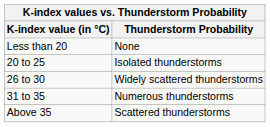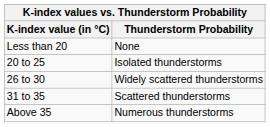(174, 96) Numerous thunderstorms -> (172, 96) Scattered thunderstorms
(172, 113) Scattered thunderstorms -> (174, 113) Numerous thunderstorms
